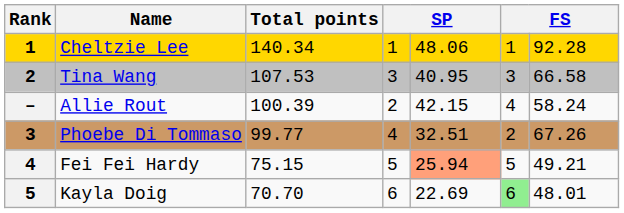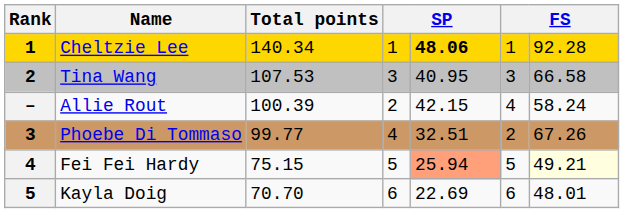(442, 48) normal -> (442, 48) bold
(560, 164) no background -> (560, 164) lightyellow background
(511, 193) lightgreen background -> (511, 193) no background
